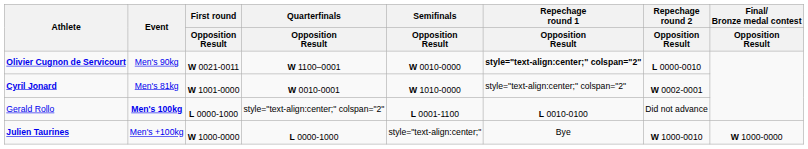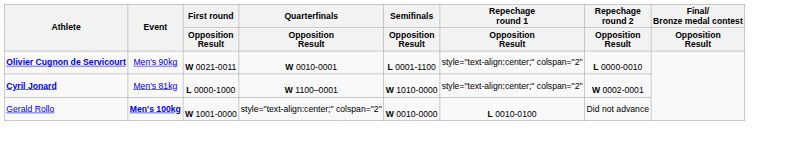(314, 68) W 1100–0001 -> (311, 68) W 0010-0001
(435, 68) W 0010-0000 -> (412, 68) L 0001-1100
(563, 63) bold -> (512, 63) normal
(214, 91) W 1001-0000 -> (211, 91) L 0000-1000
(314, 91) W 0010-0001 -> (311, 91) W 1100–0001
(214, 114) L 0000-1000 -> (211, 114) W 1001-0000
(435, 114) L 0001-1100 -> (412, 114) W 0010-0000
- row: (38, 133)
